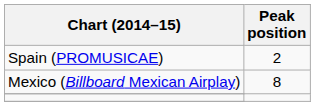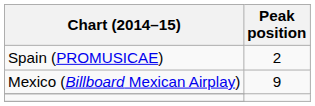(277, 81) 8 -> (277, 81) 9
